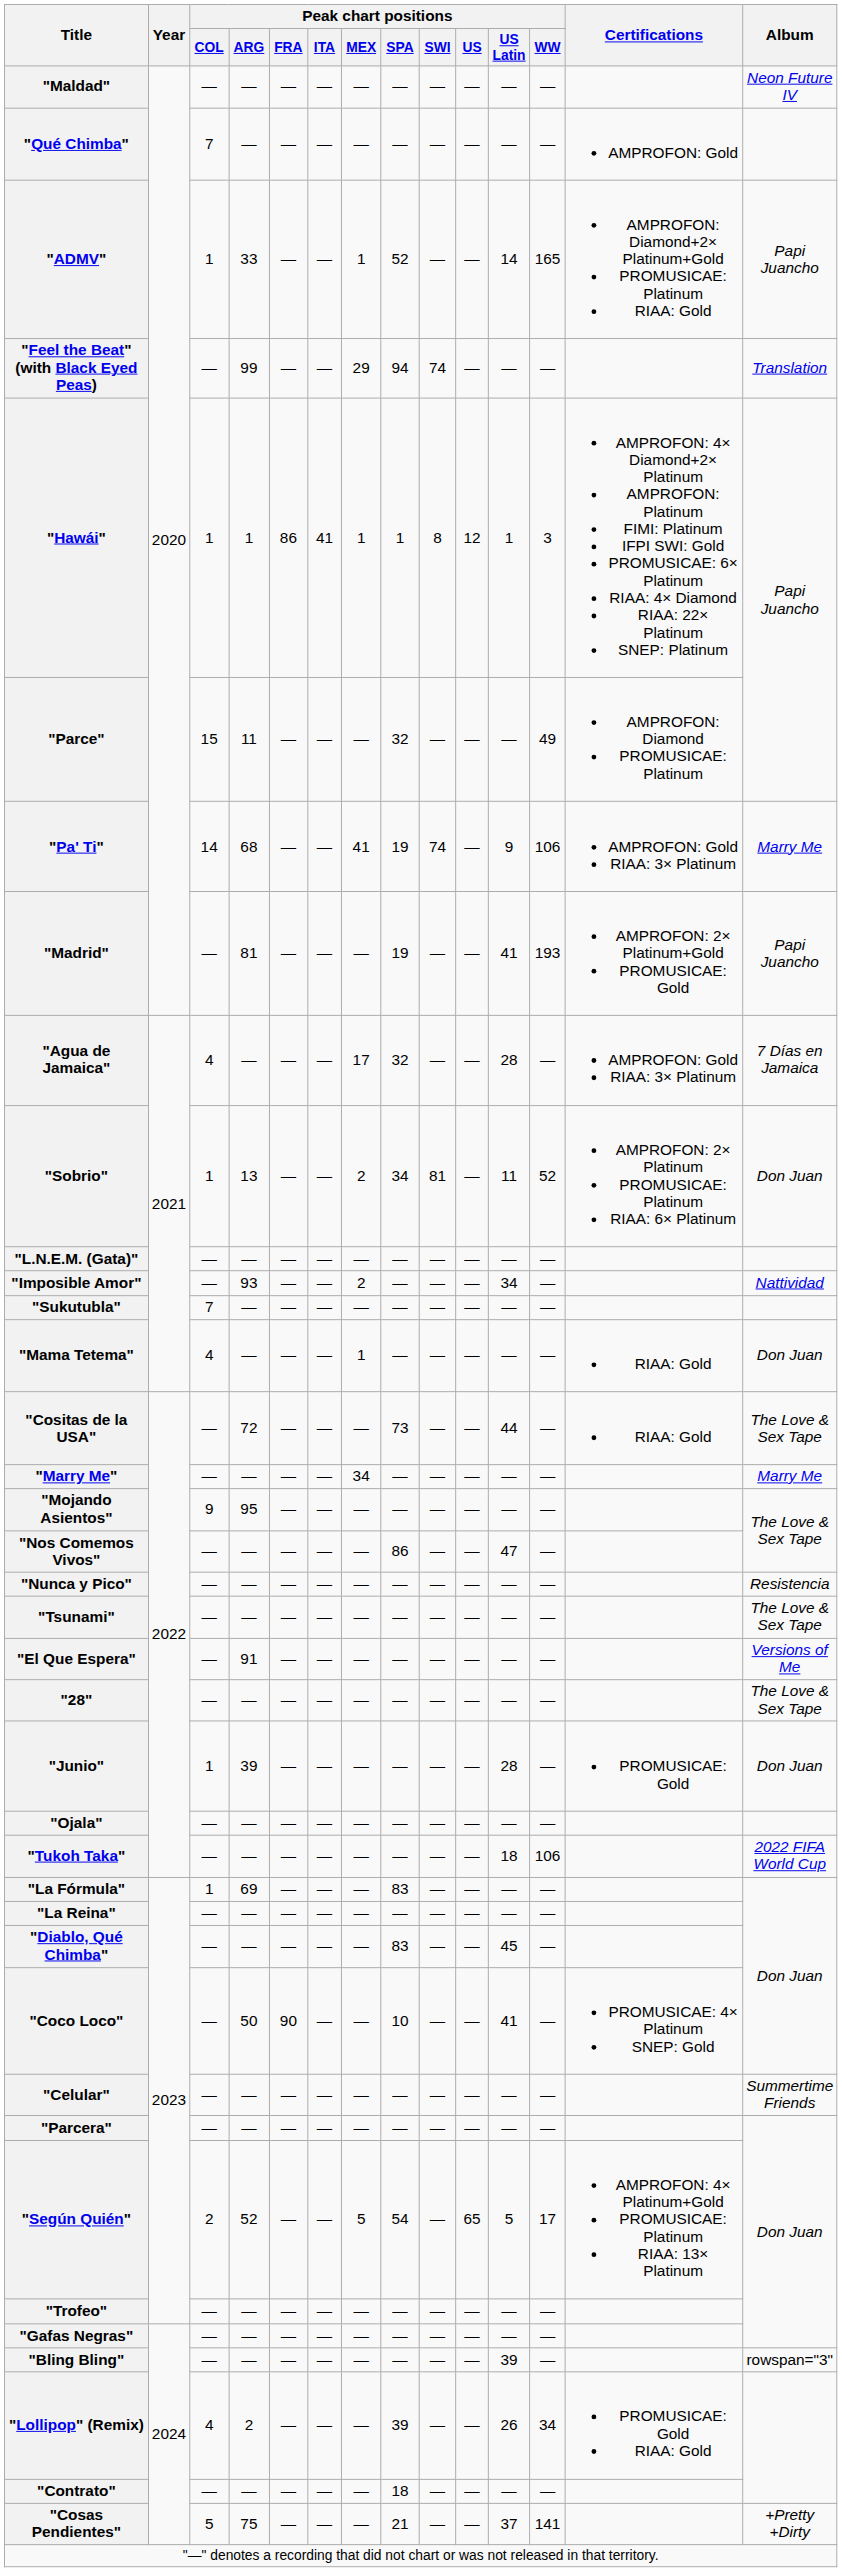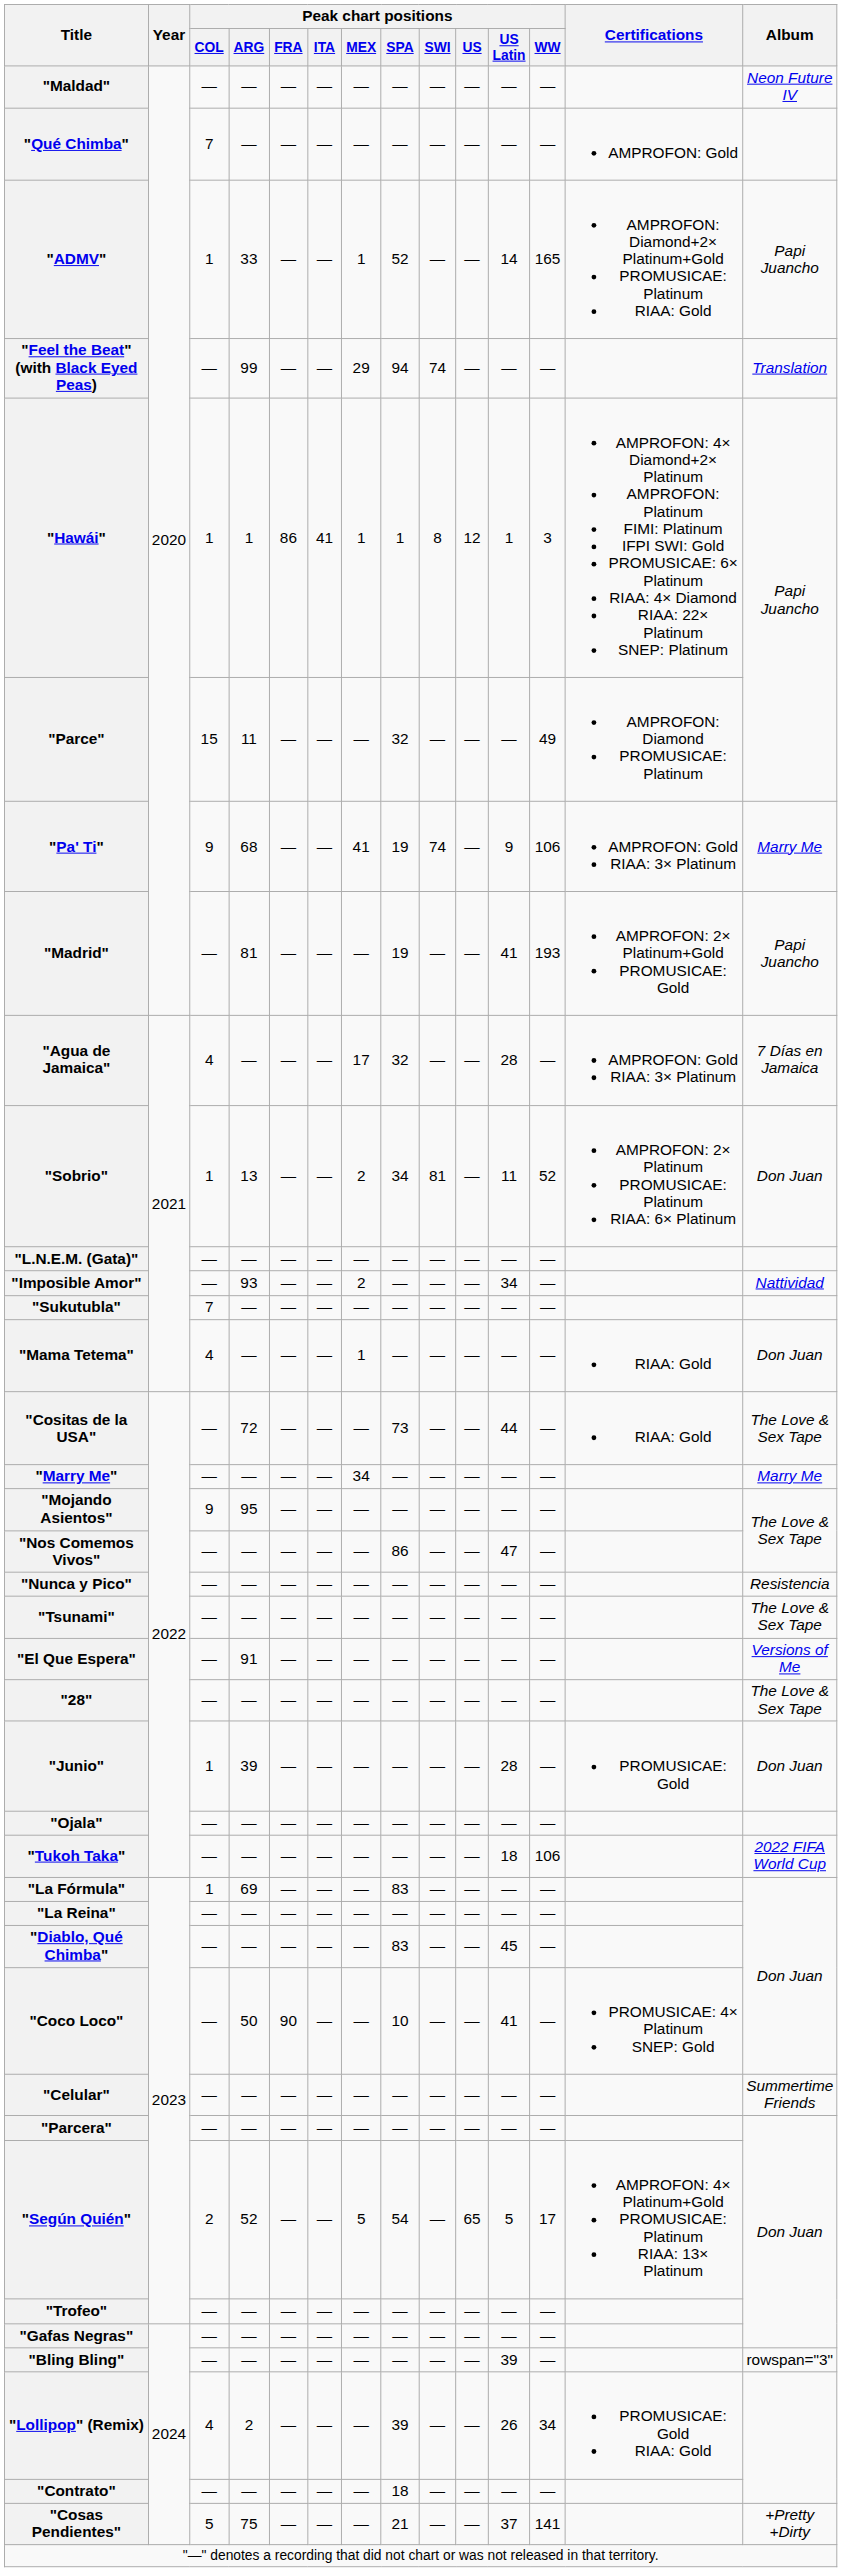(209, 846) 14 -> (209, 846) 9
